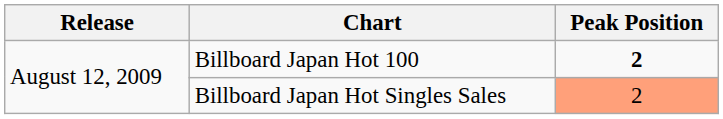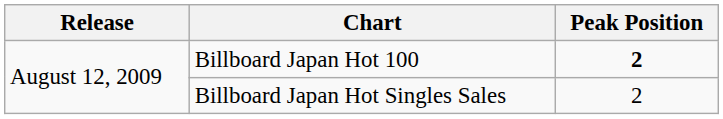(637, 95) lightsalmon background -> (637, 95) no background
